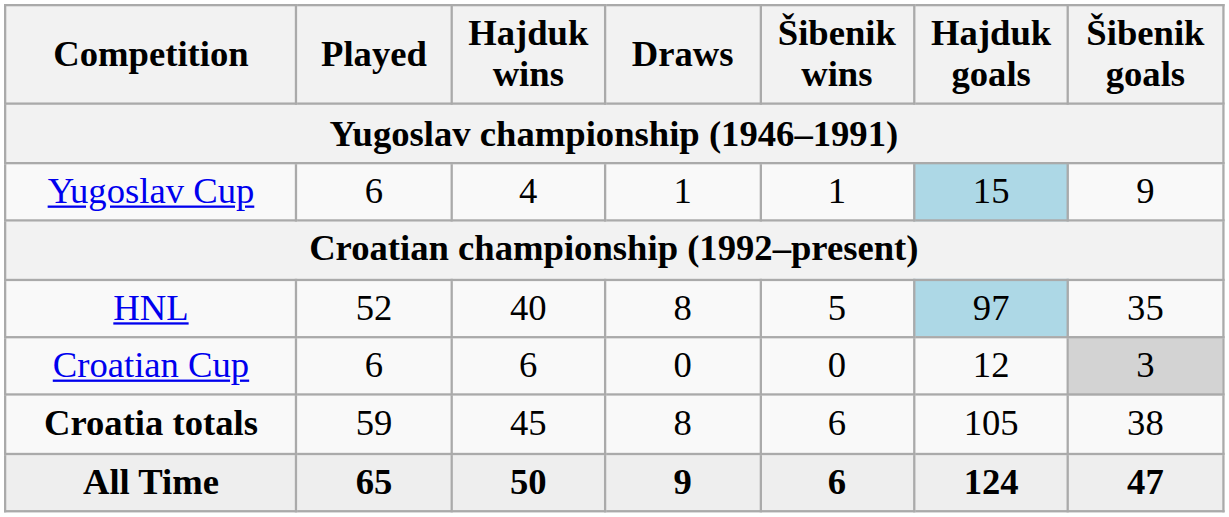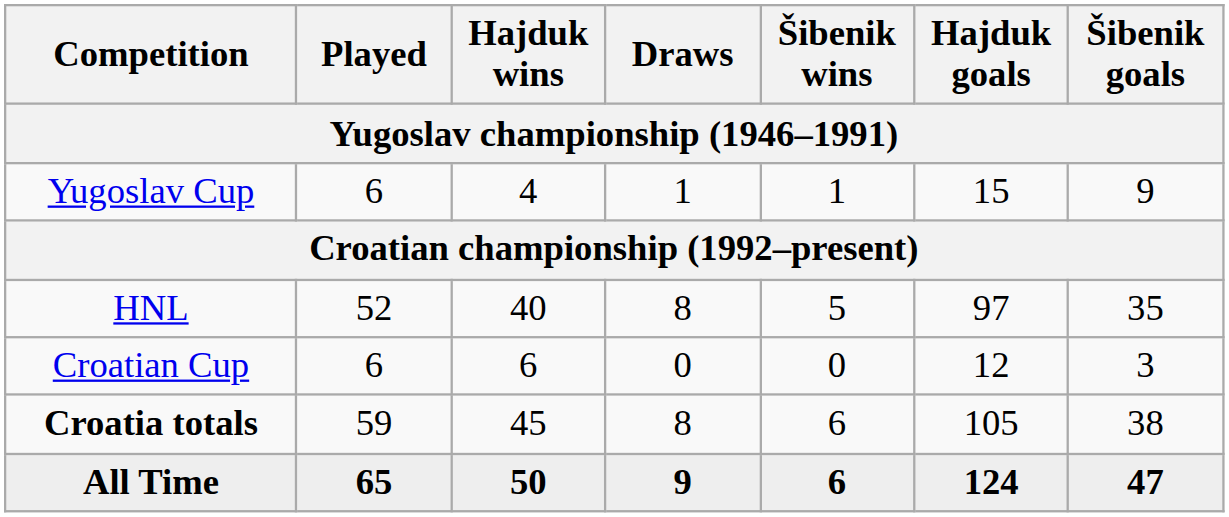(991, 190) lightblue background -> (991, 190) no background
(991, 307) lightblue background -> (991, 307) no background
(1145, 365) lightgrey background -> (1145, 365) no background
